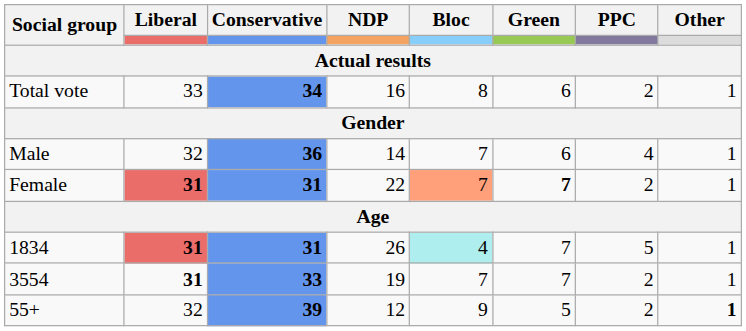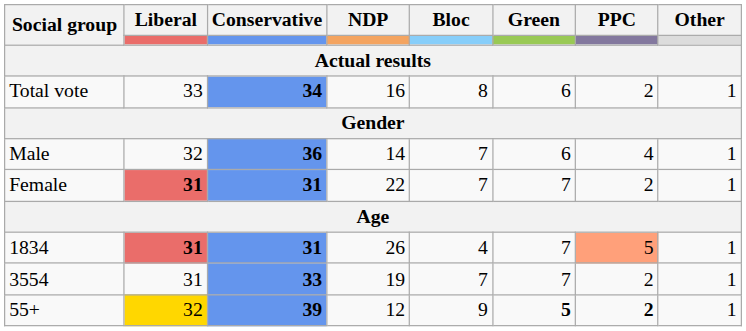(483, 185) lightsalmon background -> (483, 185) no background
(566, 185) bold -> (566, 185) normal
(483, 247) paleturquoise background -> (483, 247) no background
(649, 247) no background -> (649, 247) lightsalmon background
(193, 278) bold -> (193, 278) normal
(193, 310) no background -> (193, 310) gold background
(566, 310) normal -> (566, 310) bold
(649, 310) normal -> (649, 310) bold
(732, 310) bold -> (732, 310) normal
